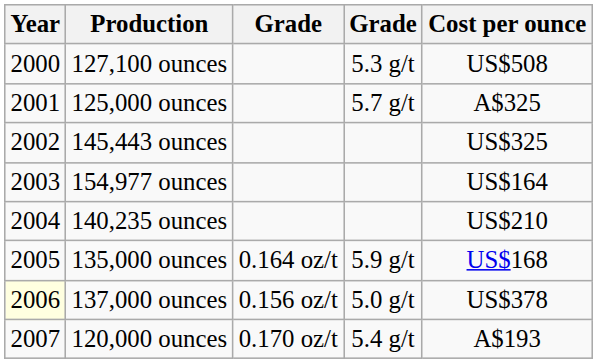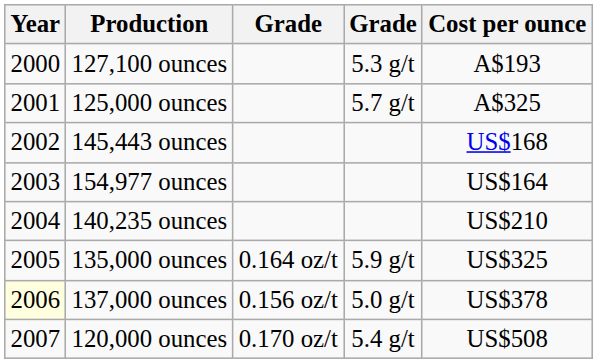(507, 63) US$508 -> (507, 63) A$193
(507, 142) US$325 -> (507, 142) US$168
(507, 260) US$168 -> (507, 260) US$325
(507, 338) A$193 -> (507, 338) US$508
